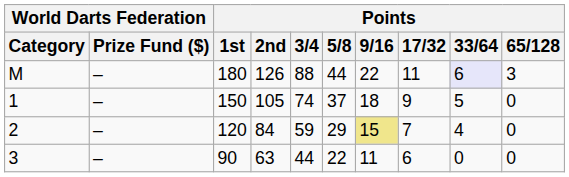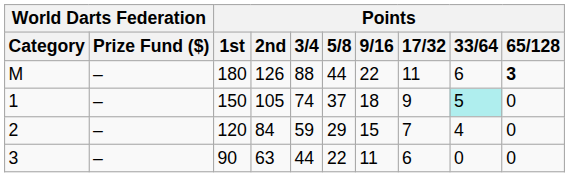(459, 74) lavender background -> (459, 74) no background
(511, 74) normal -> (511, 74) bold
(459, 102) no background -> (459, 102) paleturquoise background
(369, 130) khaki background -> (369, 130) no background
